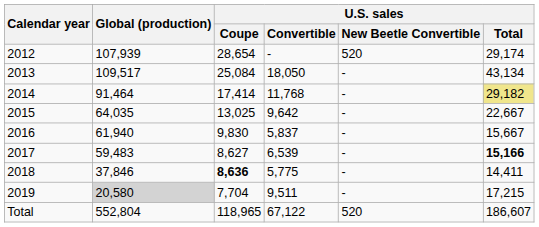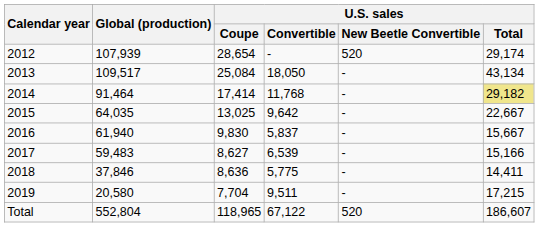(505, 152) bold -> (505, 152) normal
(233, 172) bold -> (233, 172) normal
(115, 192) lightgrey background -> (115, 192) no background
